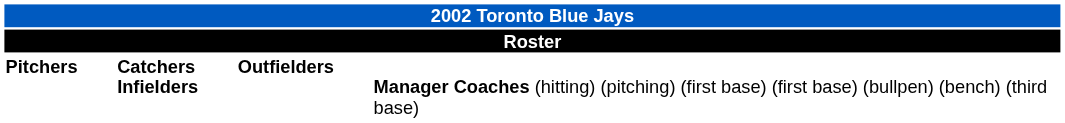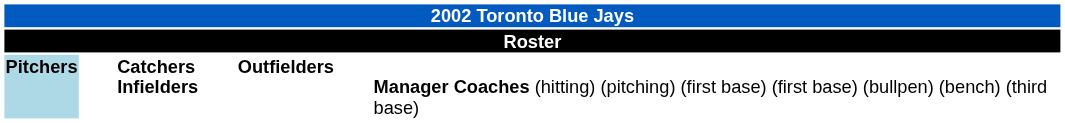(42, 66) no background -> (42, 66) lightblue background
